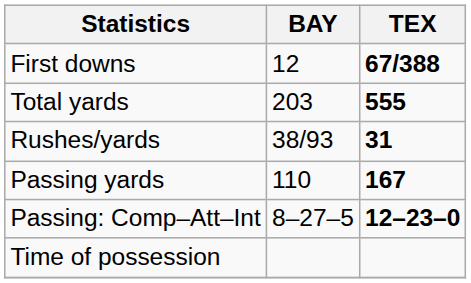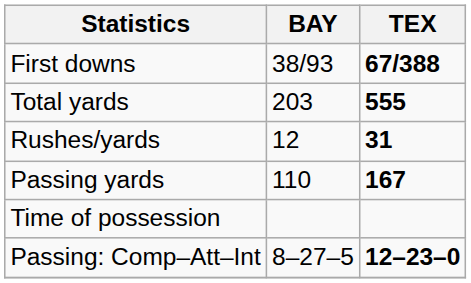(286, 63) 12 -> (303, 63) 38/93
(303, 140) 38/93 -> (286, 140) 12
rows swapped: (136, 218) <-> (115, 257)
